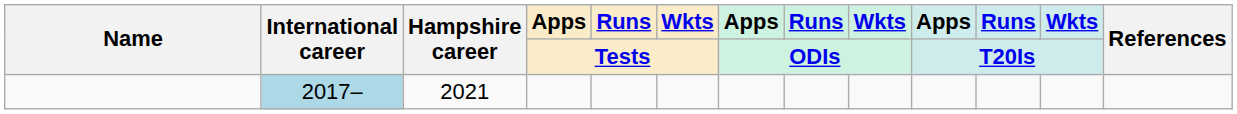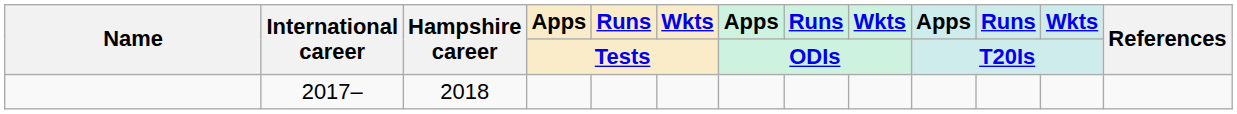(332, 91) lightblue background -> (332, 91) no background
(465, 91) 2021 -> (465, 91) 2018
